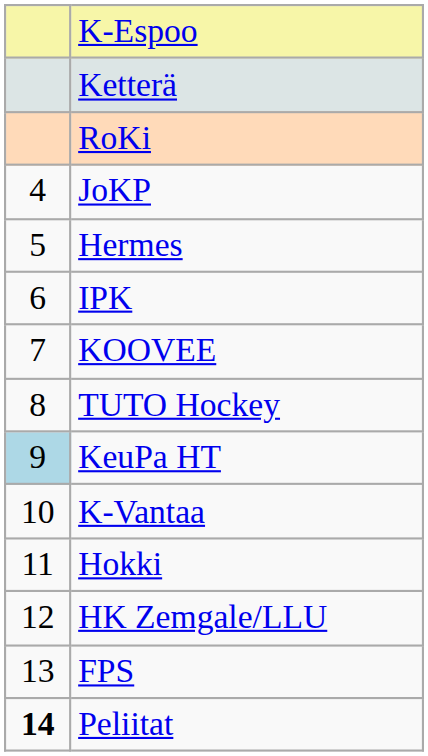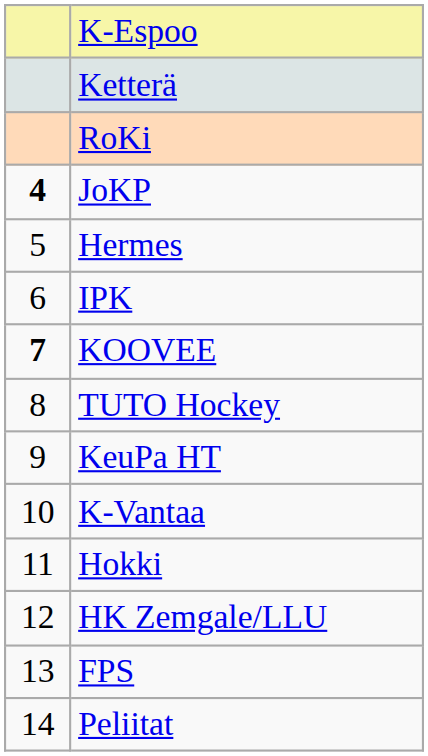(38, 191) normal -> (38, 191) bold
(38, 350) normal -> (38, 350) bold
(38, 457) lightblue background -> (38, 457) no background
(38, 723) bold -> (38, 723) normal
